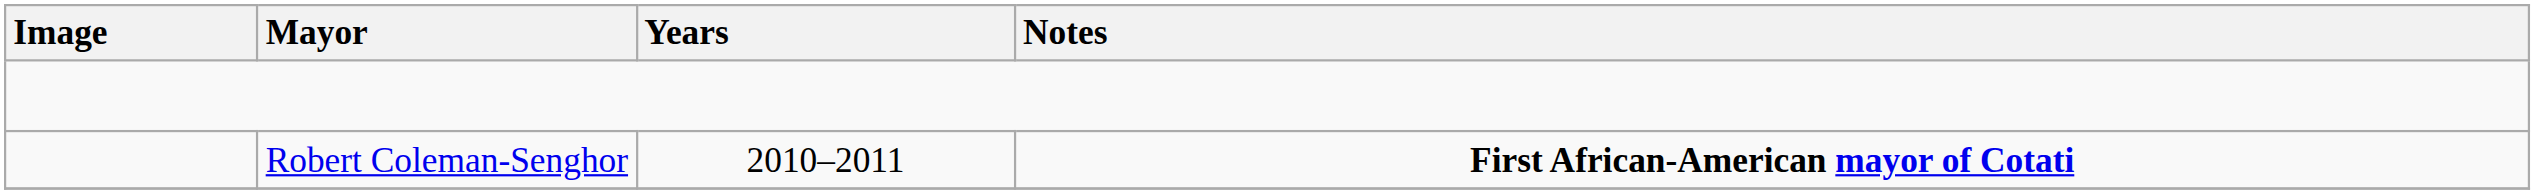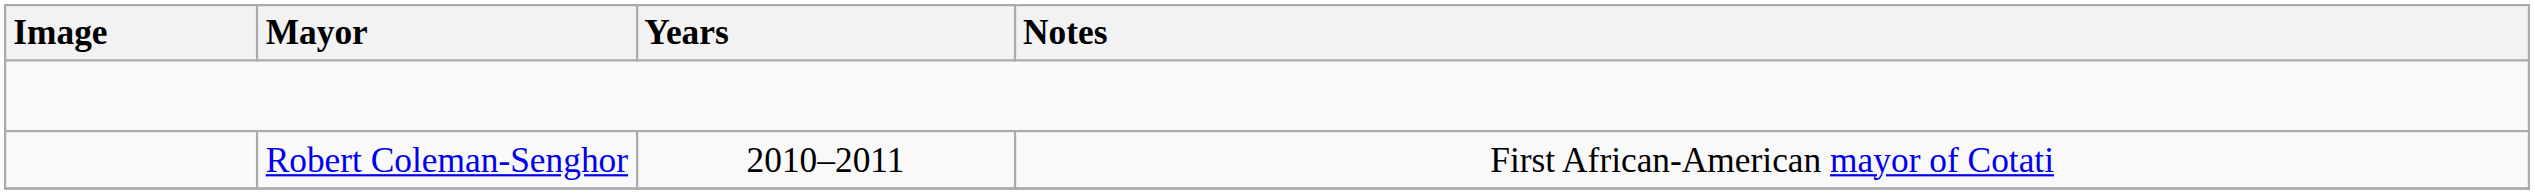(1772, 159) bold -> (1772, 159) normal
